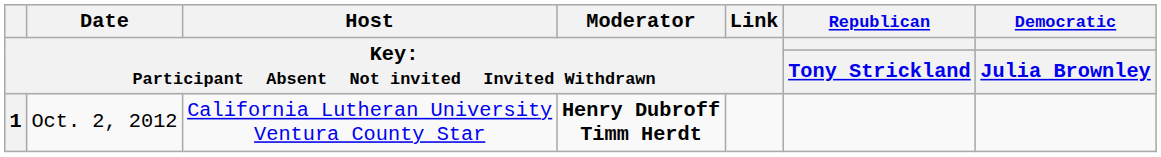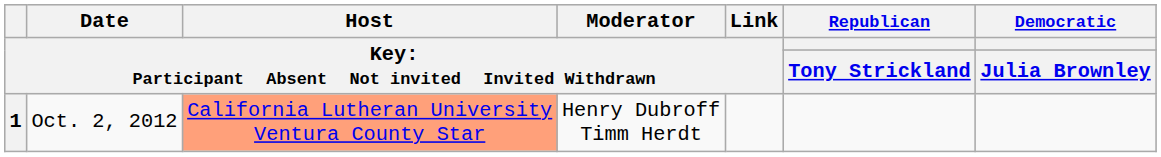(370, 123) no background -> (370, 123) lightsalmon background
(641, 123) bold -> (641, 123) normal
